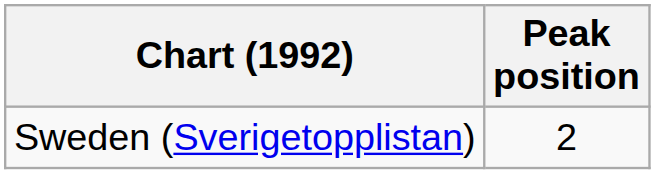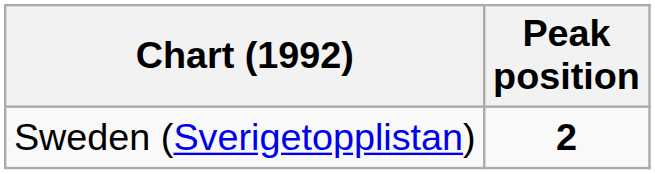(566, 136) normal -> (566, 136) bold
